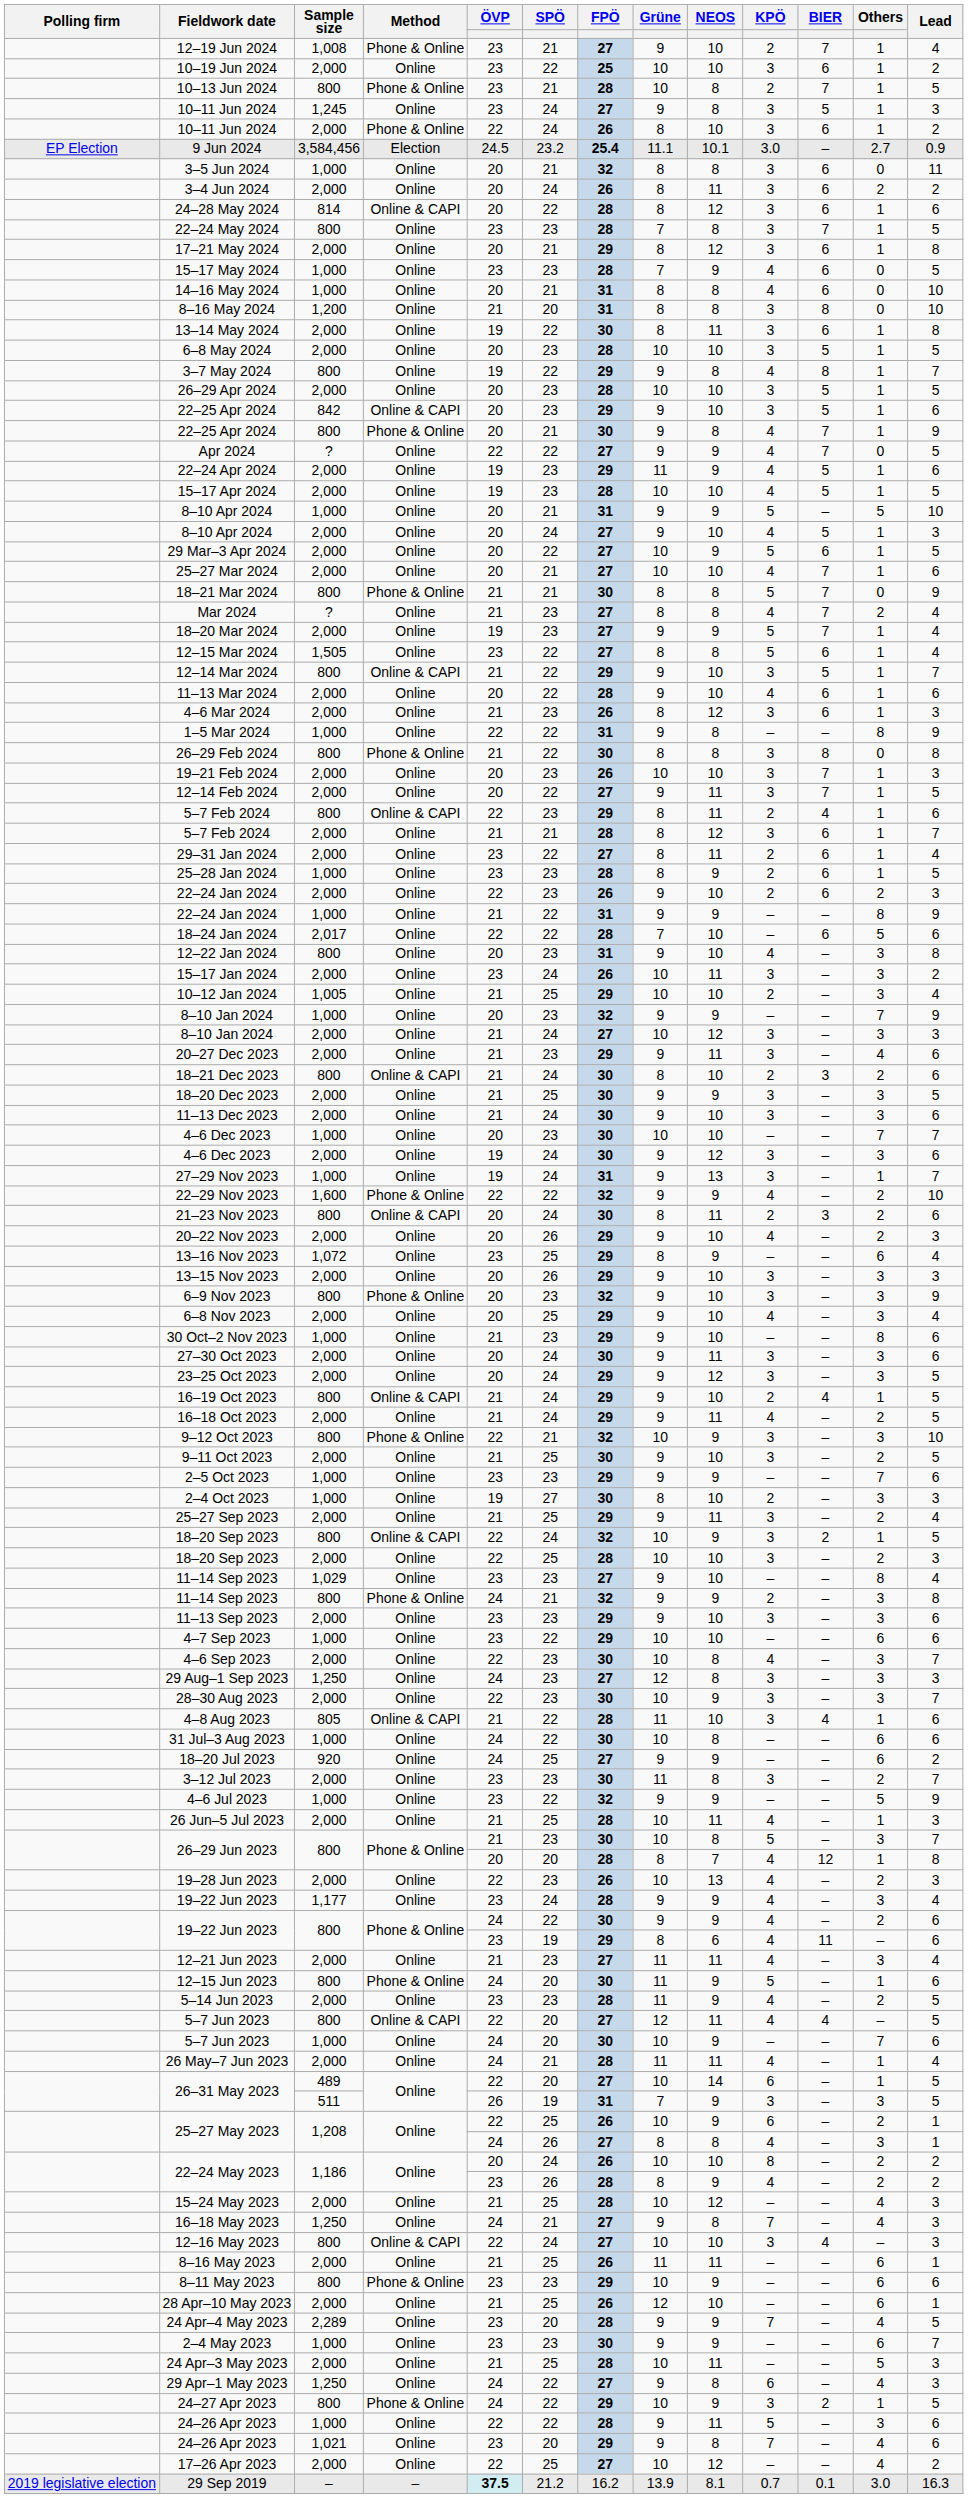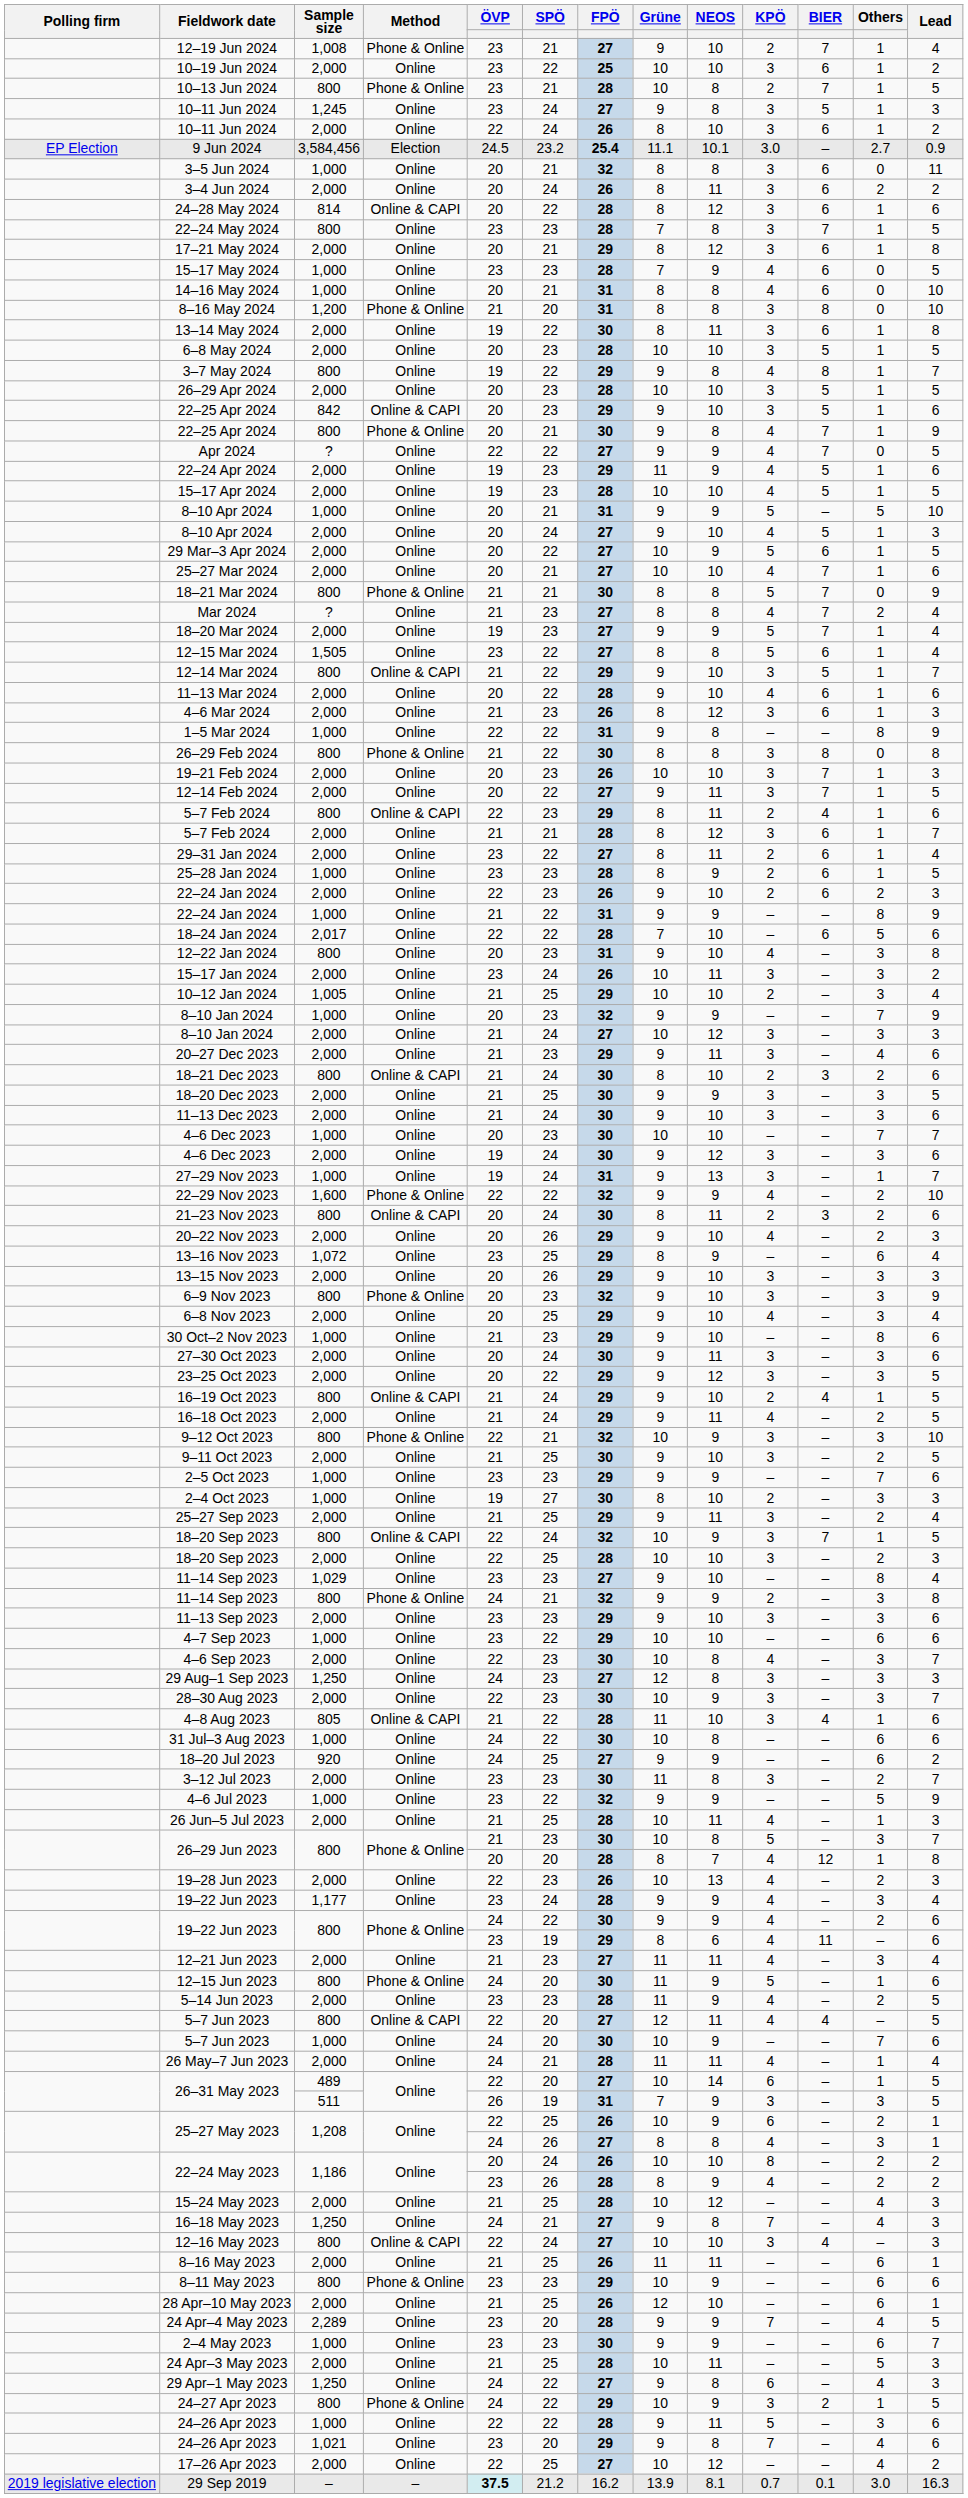(415, 129) Phone & Online -> (415, 129) Online
(415, 310) Online -> (415, 310) Phone & Online
(550, 1377) 24 -> (550, 1377) 22
(825, 1538) 2 -> (825, 1538) 7
